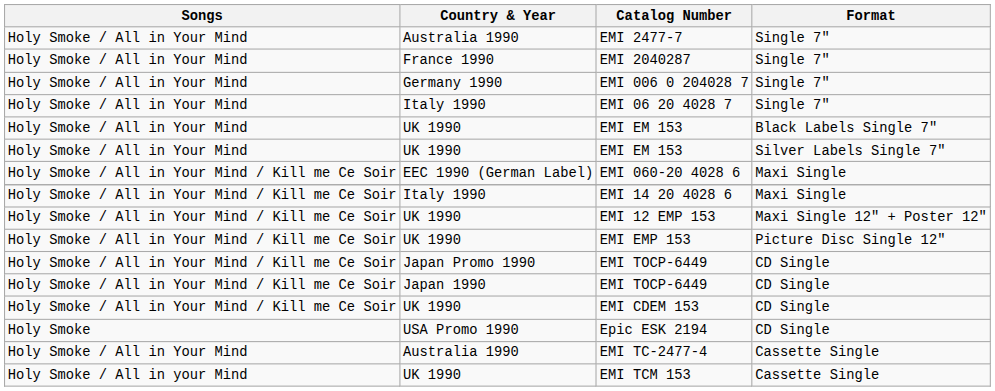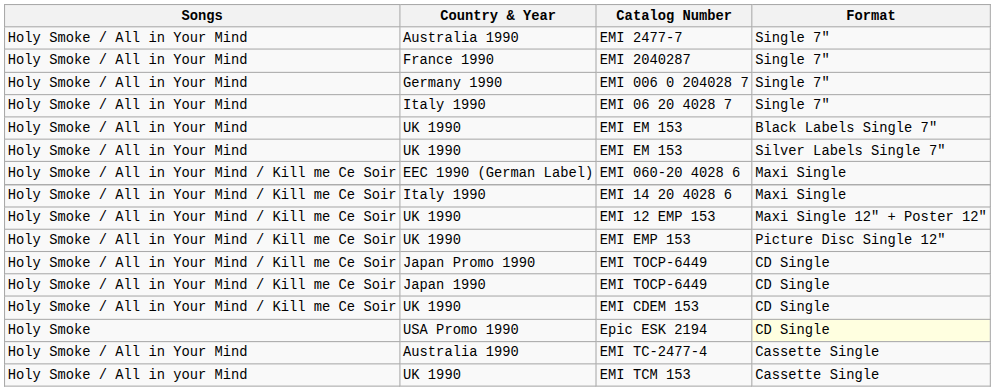(792, 330) no background -> (792, 330) lightyellow background
